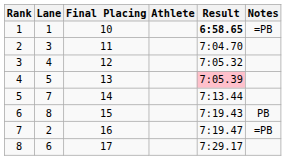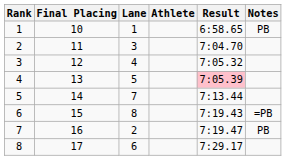columns swapped: (106, 13) <-> (49, 13)
(221, 30) bold -> (221, 30) normal
(263, 30) =PB -> (263, 30) PB
(263, 113) PB -> (263, 113) =PB
(263, 130) =PB -> (263, 130) PB
